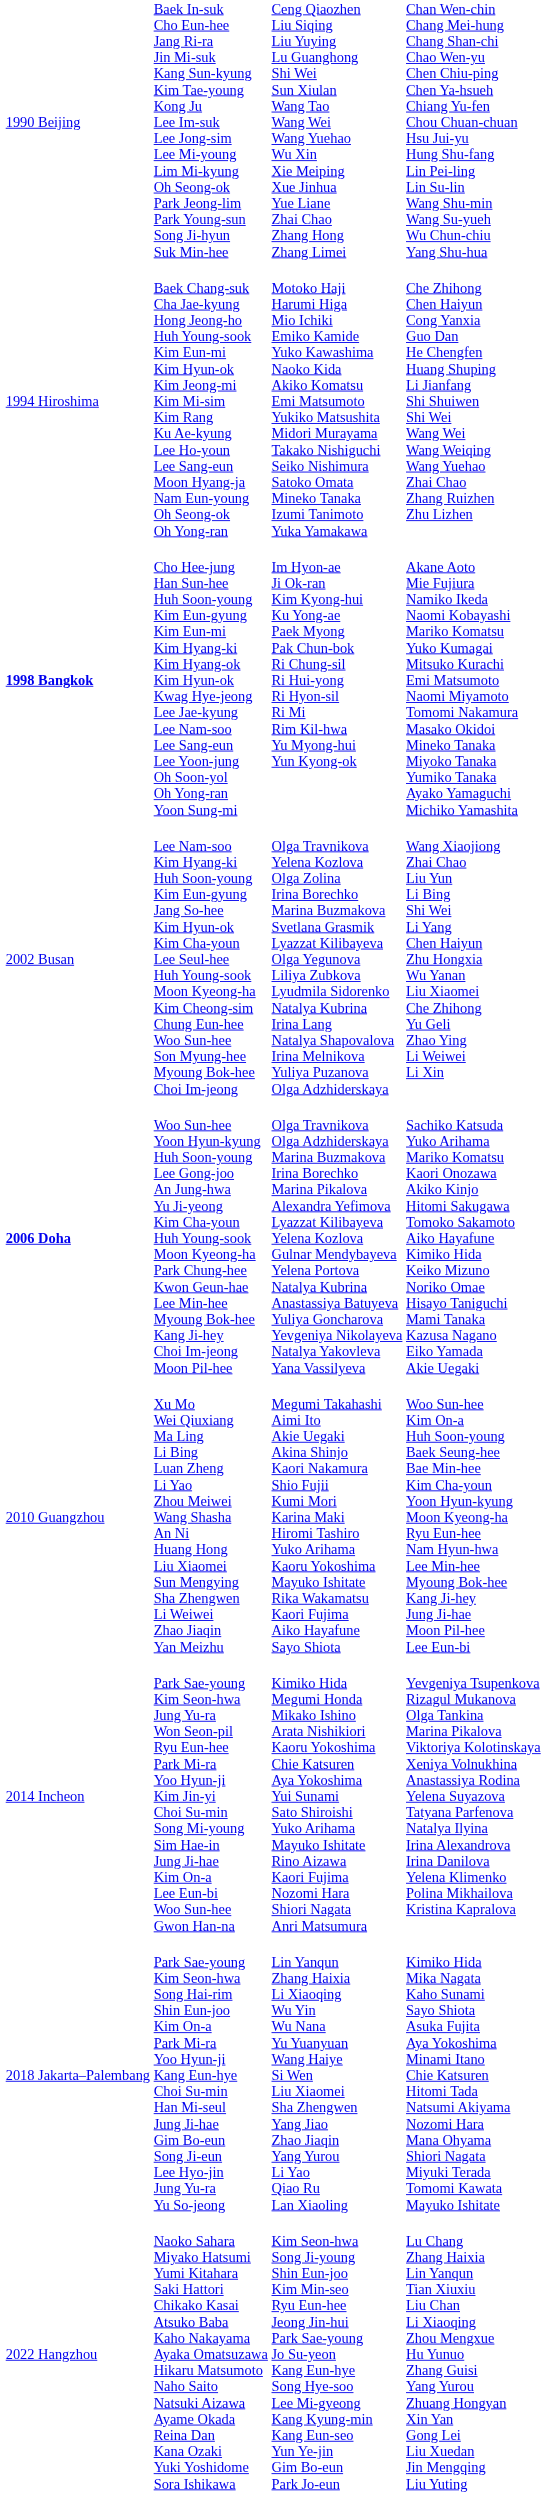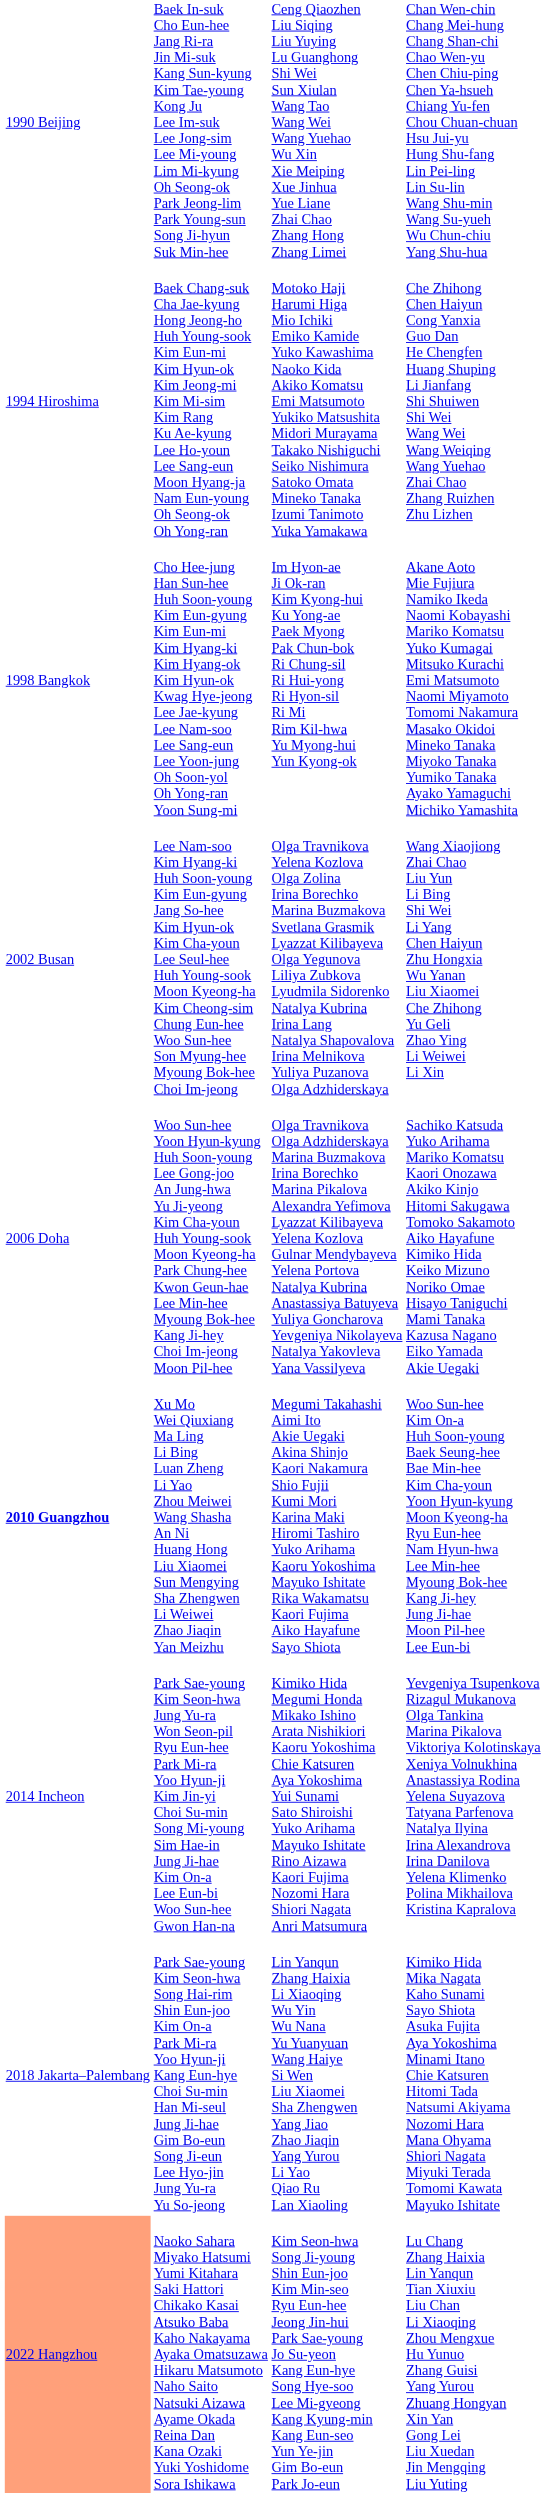(50, 680) bold -> (48, 680) normal
(38, 1238) bold -> (37, 1238) normal
(55, 1517) normal -> (58, 1517) bold
(51, 2354) no background -> (51, 2354) lightsalmon background
